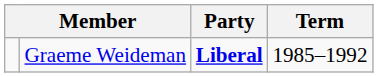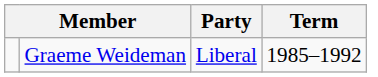(229, 54) bold -> (226, 54) normal
